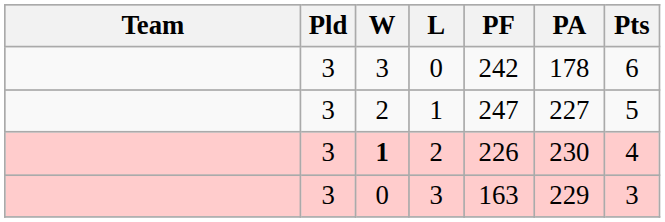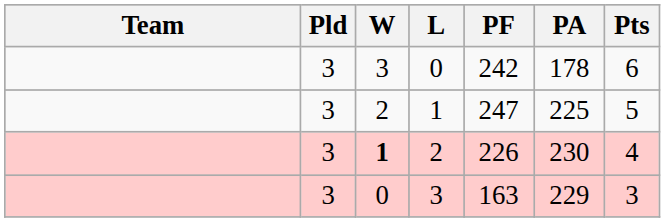(569, 110) 227 -> (569, 110) 225
